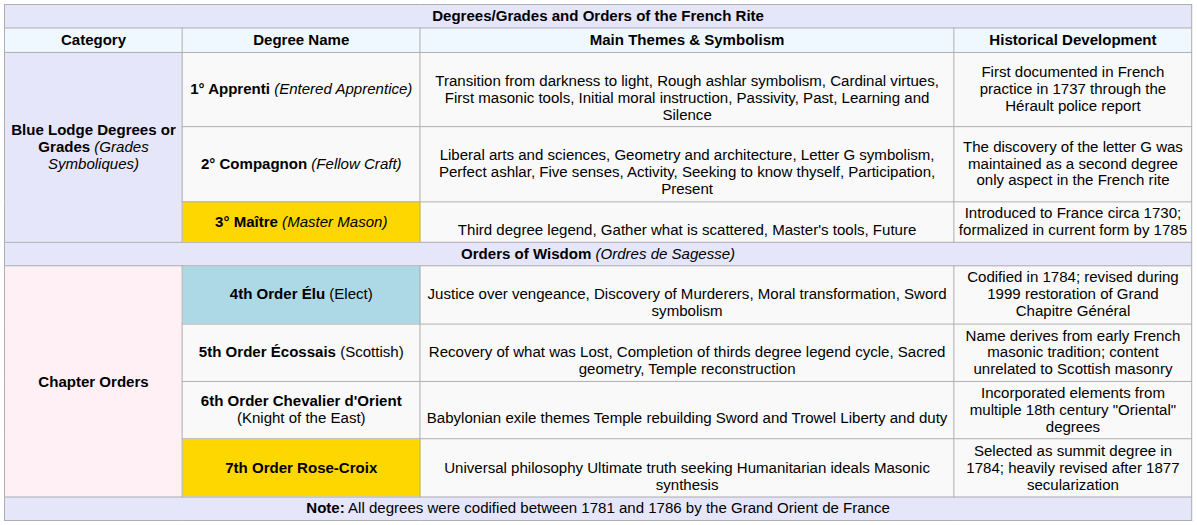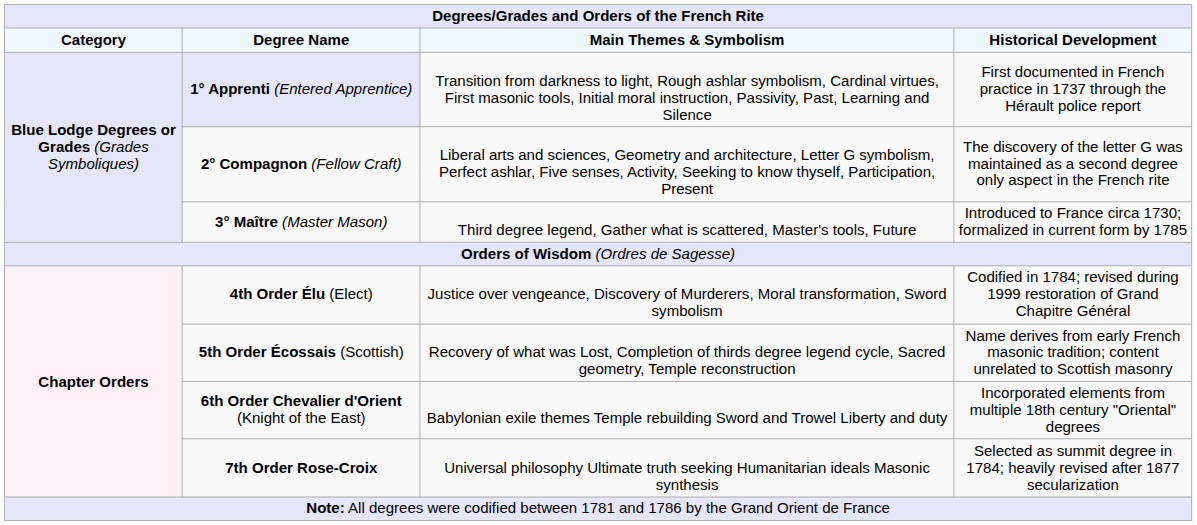(301, 89) no background -> (301, 89) lavender background
(301, 221) gold background -> (301, 221) no background
(301, 294) lightblue background -> (301, 294) no background
(301, 467) gold background -> (301, 467) no background
